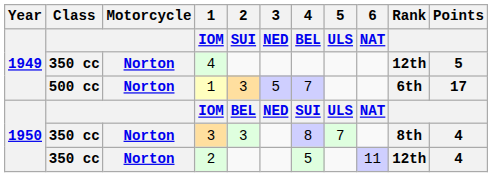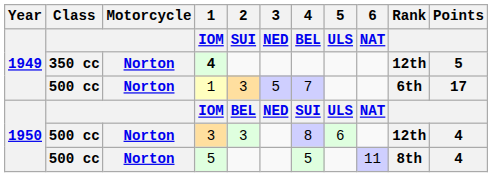(211, 64) normal -> (211, 64) bold
(74, 135) 350 cc -> (74, 135) 500 cc
(340, 135) 7 -> (340, 135) 6
(409, 135) 8th -> (409, 135) 12th
(74, 159) 350 cc -> (74, 159) 500 cc
(211, 159) 2 -> (211, 159) 5
(409, 159) 12th -> (409, 159) 8th
